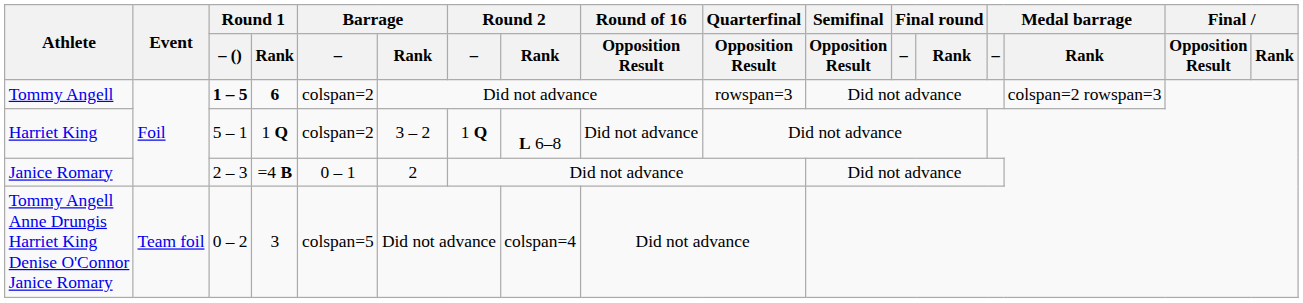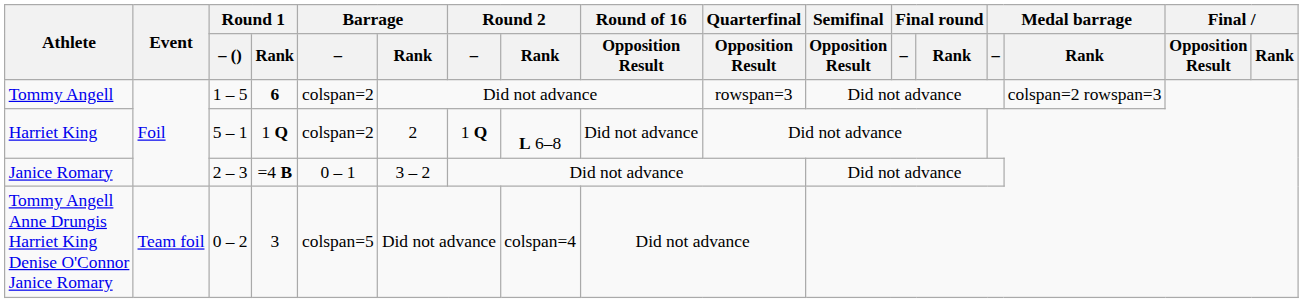(230, 94) bold -> (230, 94) normal
(413, 133) 3 – 2 -> (413, 133) 2
(413, 172) 2 -> (413, 172) 3 – 2
